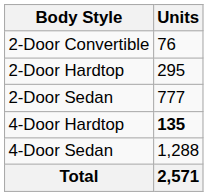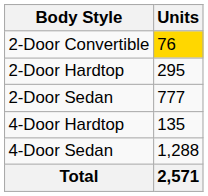(166, 44) no background -> (166, 44) gold background
(171, 124) bold -> (171, 124) normal
